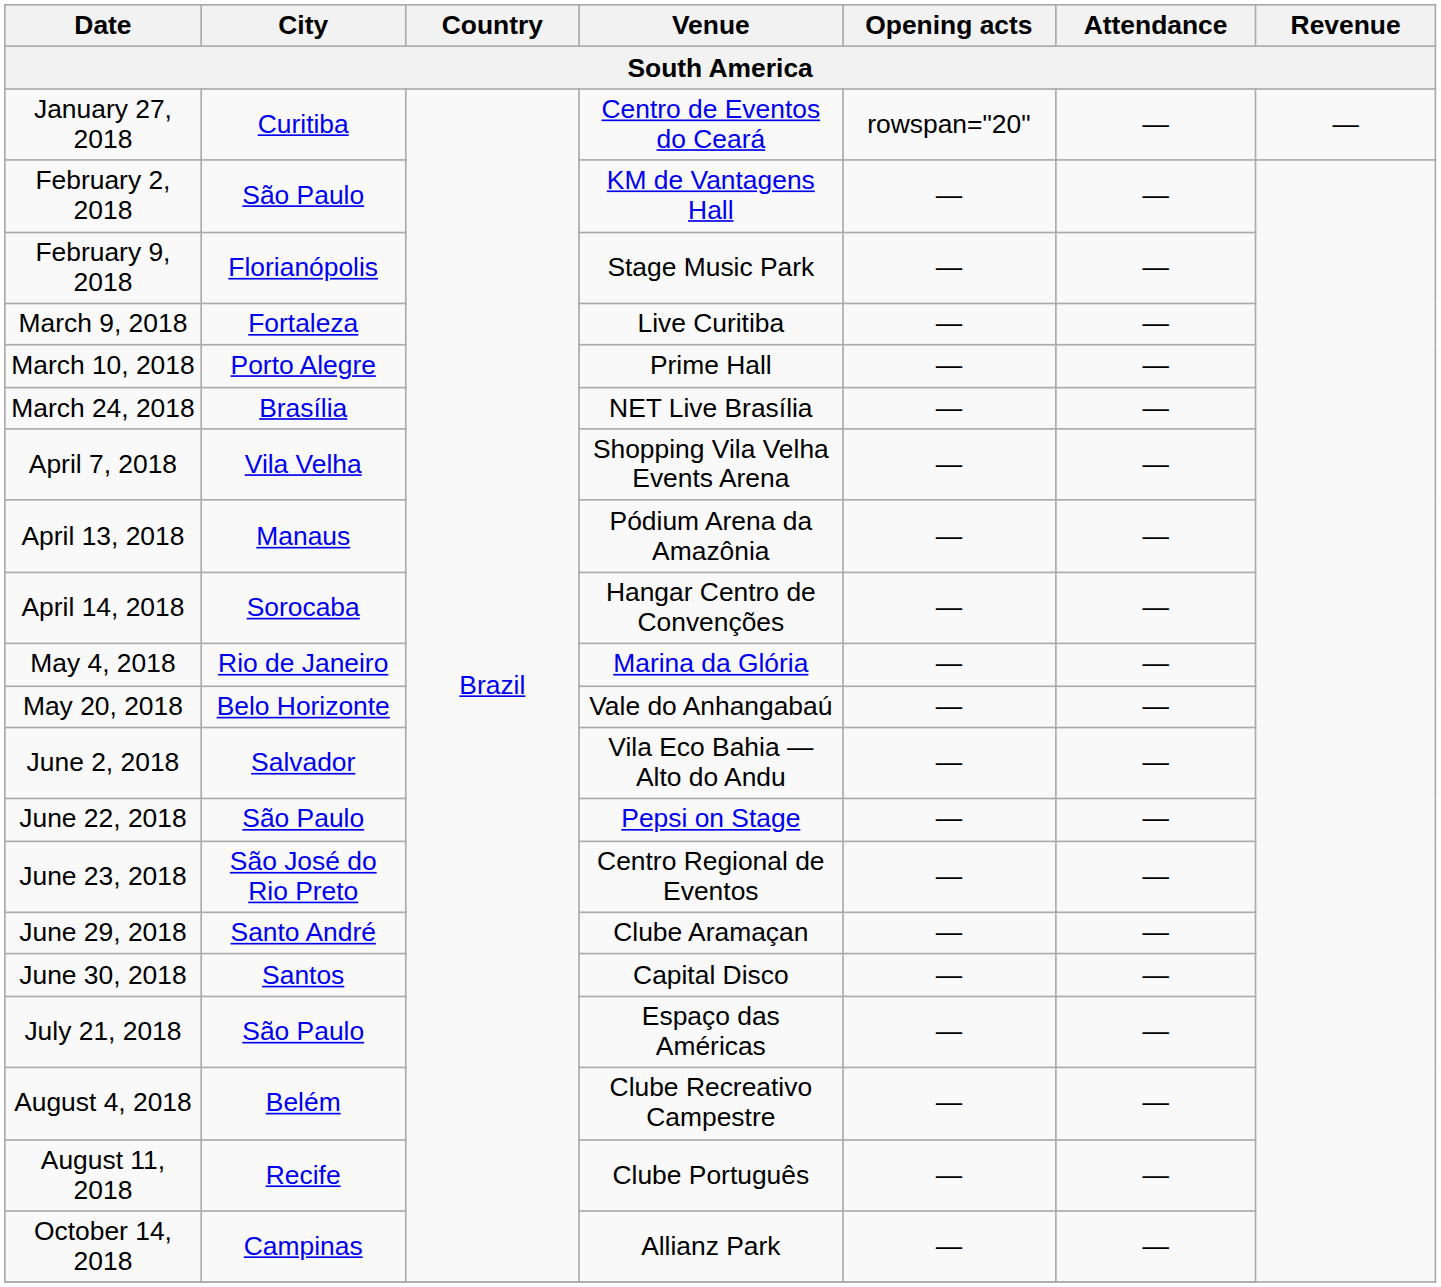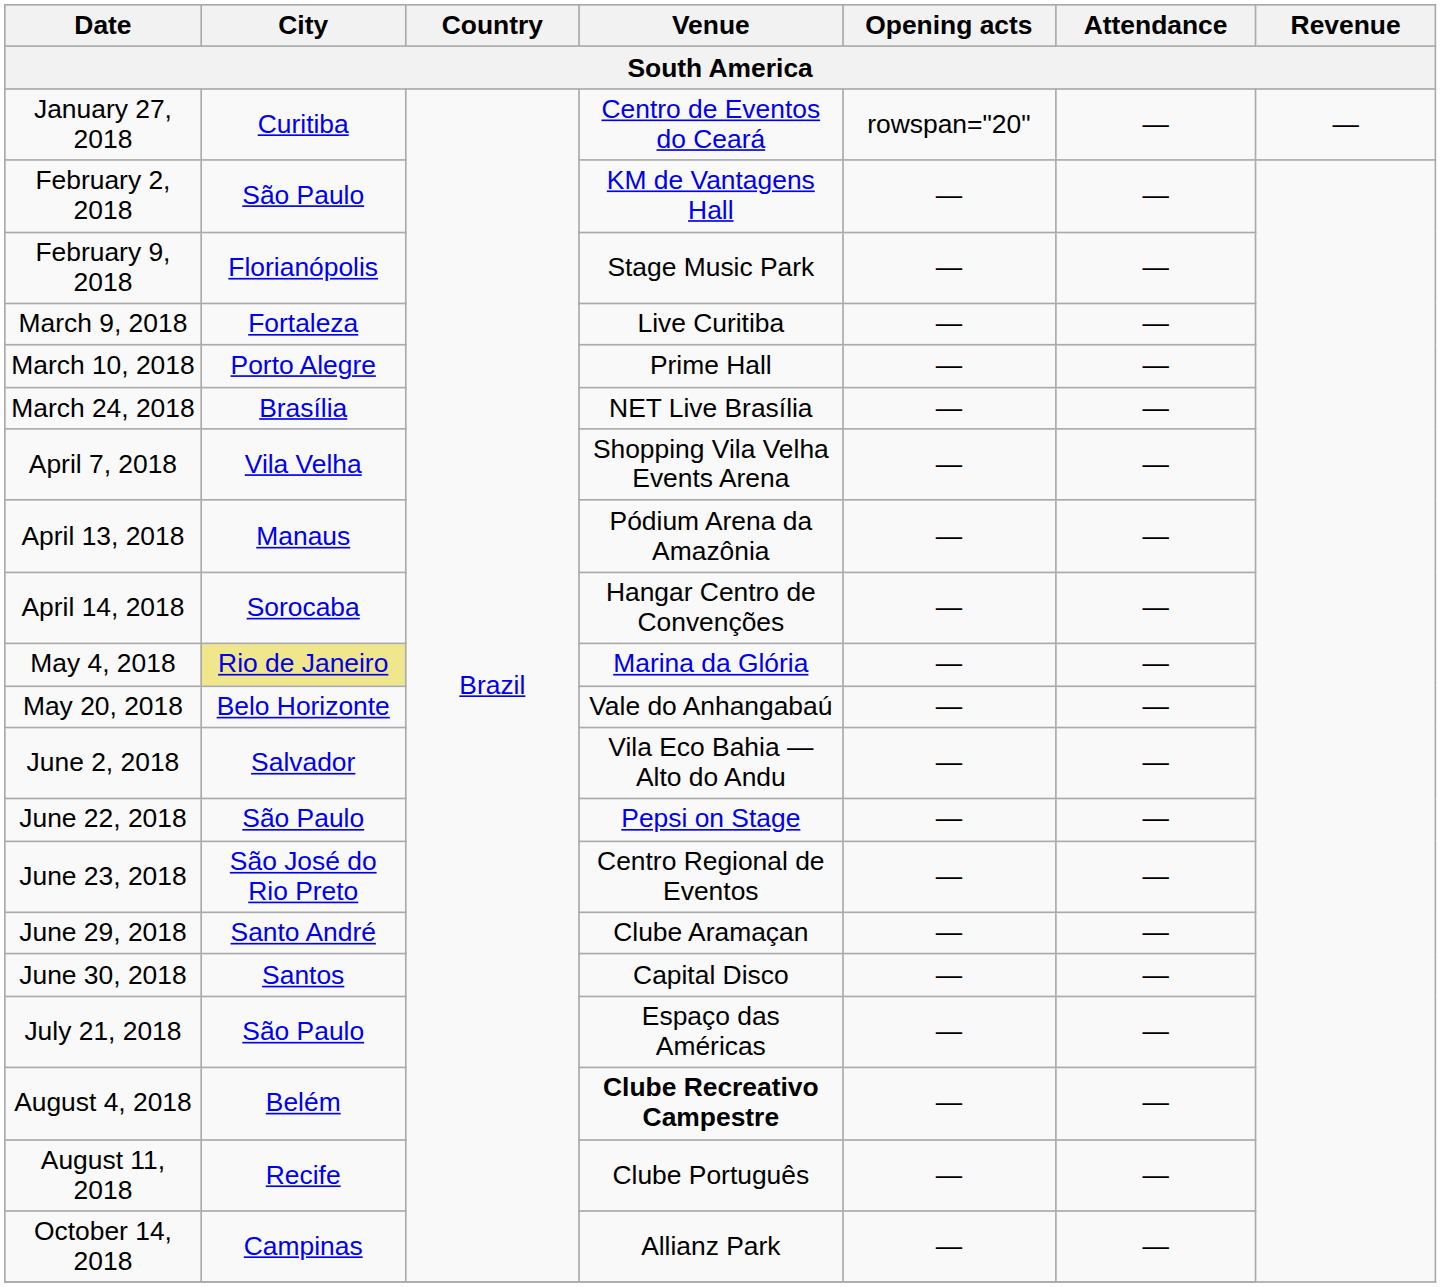(303, 664) no background -> (303, 664) khaki background
(711, 1103) normal -> (711, 1103) bold
